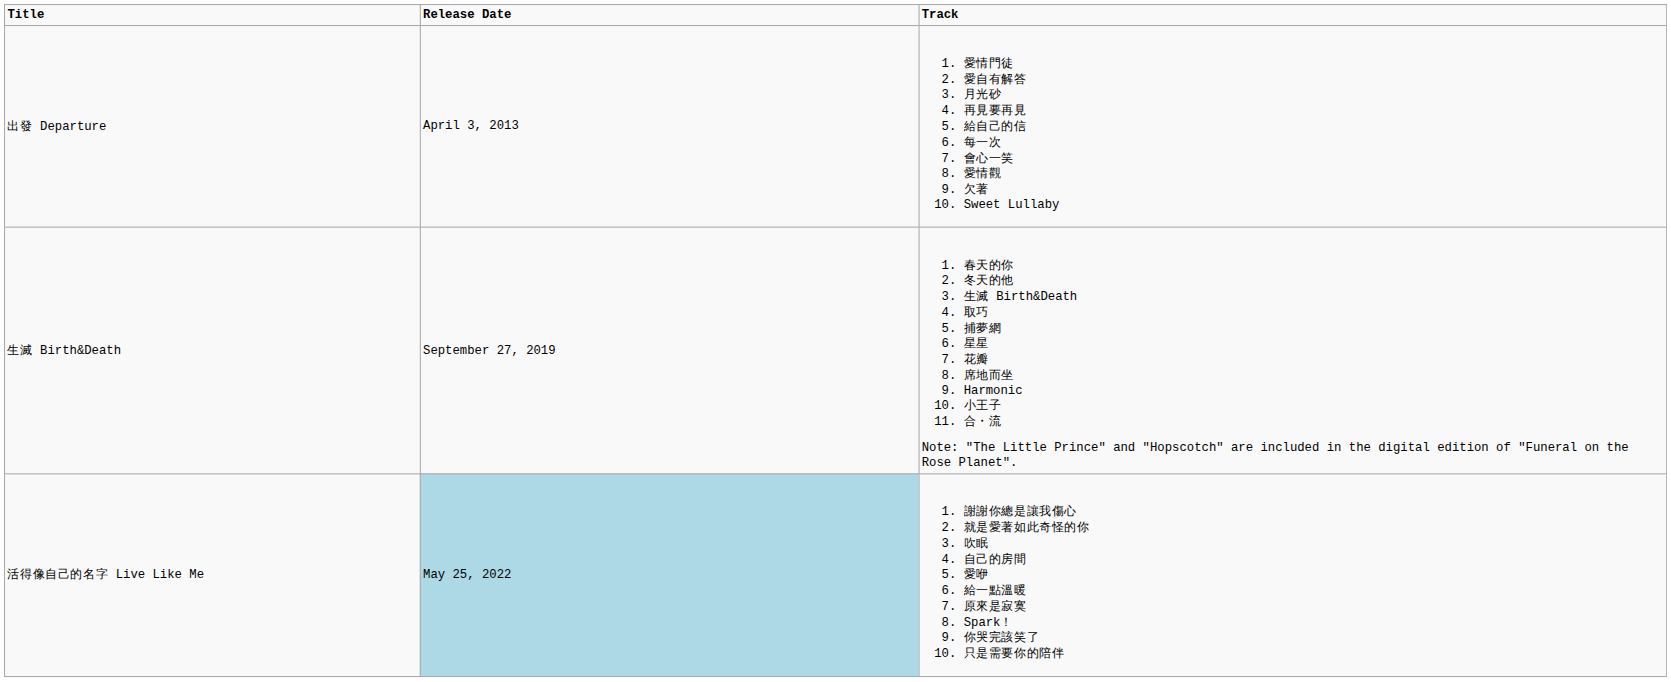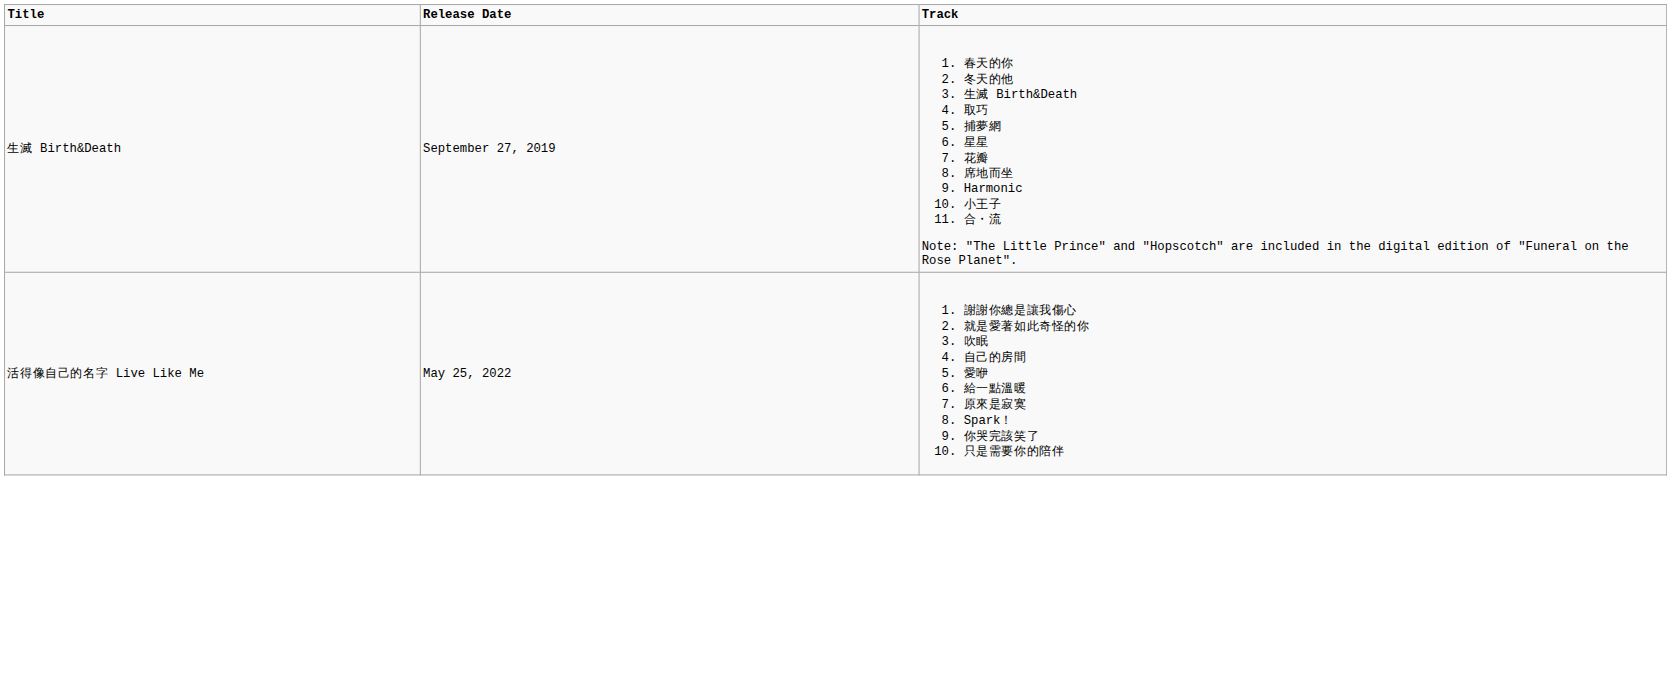- row: (57, 126)
(467, 575) lightblue background -> (467, 373) no background
